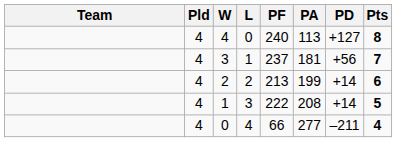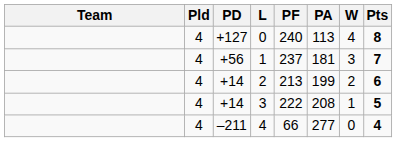columns swapped: (225, 15) <-> (344, 15)
